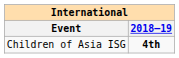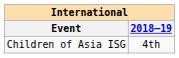(151, 45) bold -> (151, 45) normal
